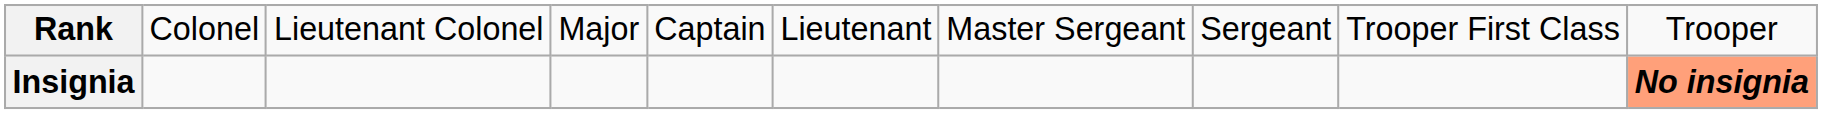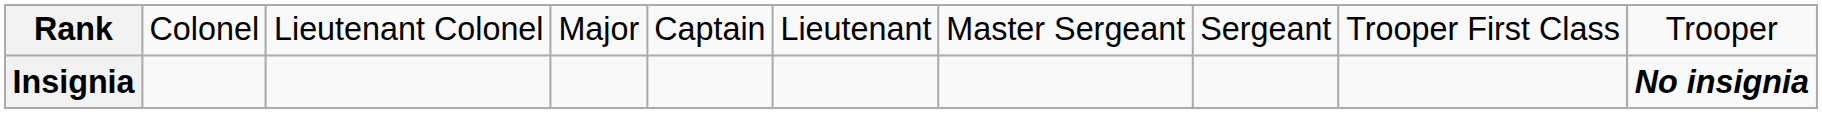(1722, 81) lightsalmon background -> (1722, 81) no background
